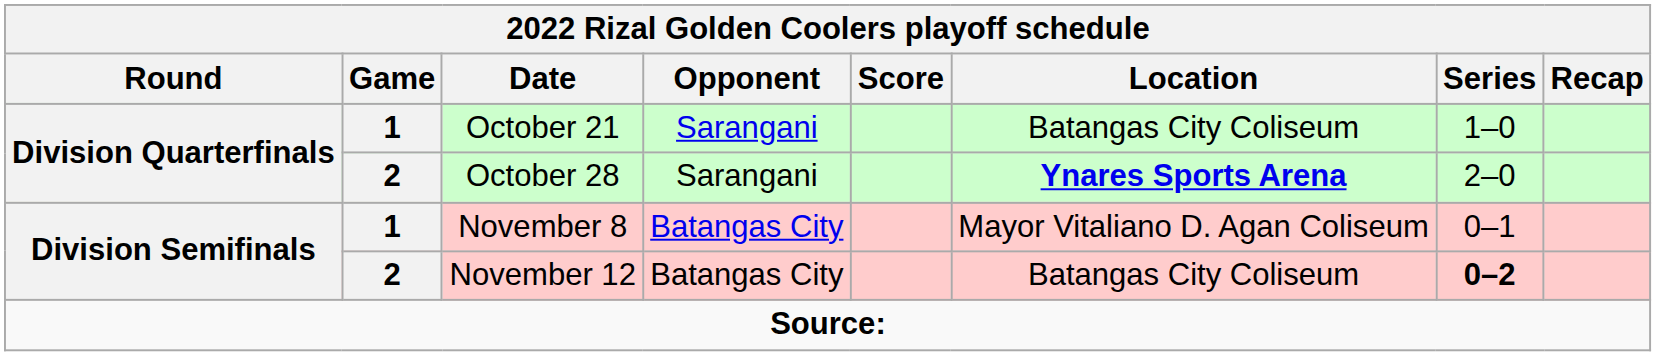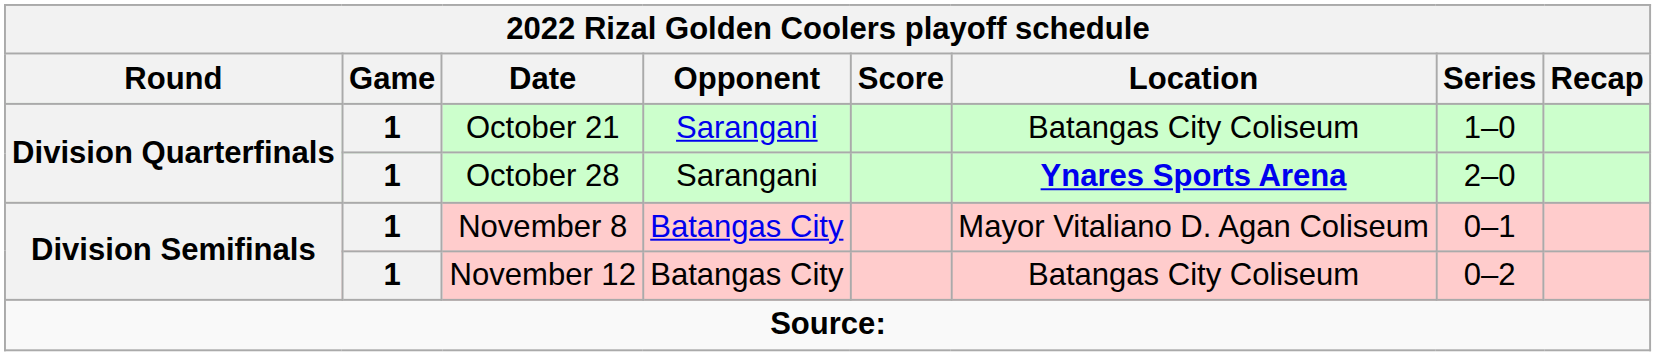(392, 176) 2 -> (392, 176) 1
(392, 275) 2 -> (392, 275) 1
(1490, 275) bold -> (1490, 275) normal
